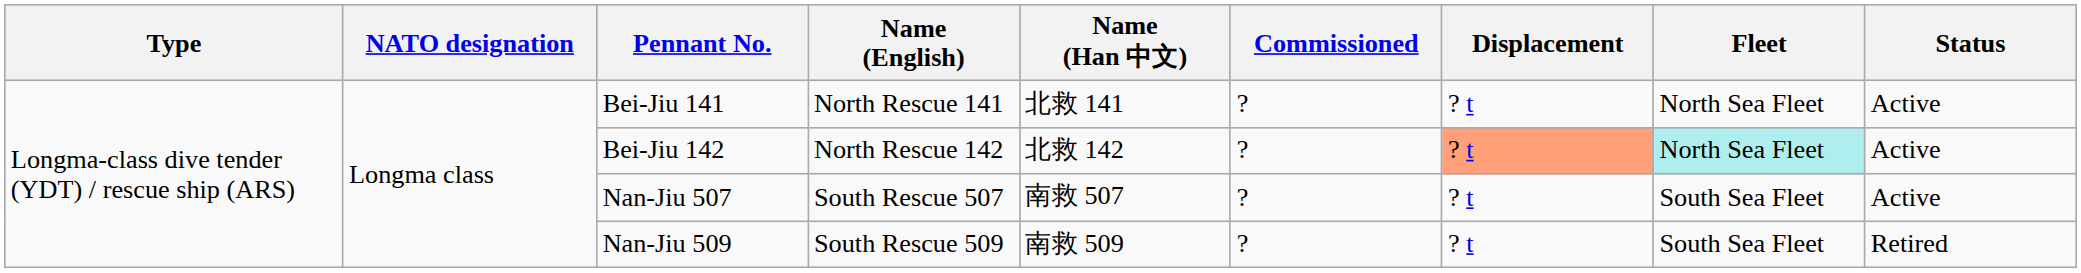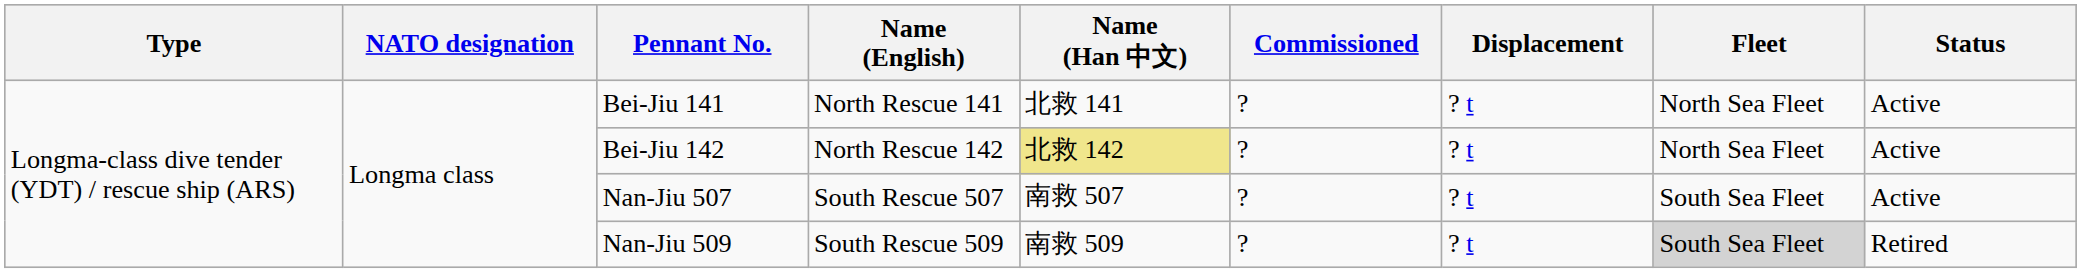(1075, 149) no background -> (1075, 149) khaki background
(1461, 150) lightsalmon background -> (1461, 150) no background
(1742, 150) paleturquoise background -> (1742, 150) no background
(1742, 243) no background -> (1742, 243) lightgrey background
